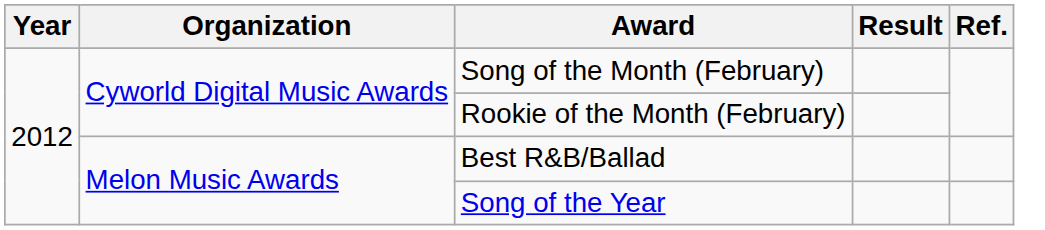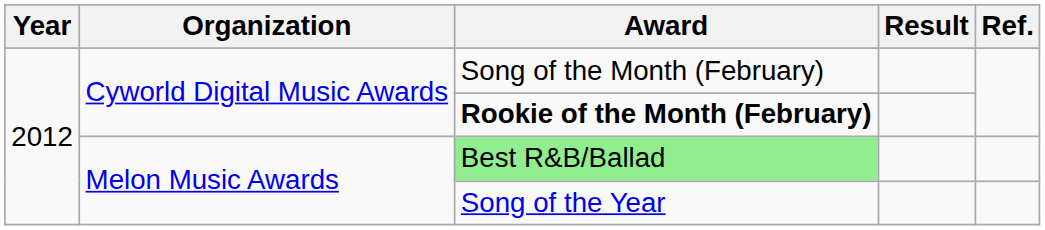(653, 114) normal -> (666, 114) bold
(563, 158) no background -> (563, 158) lightgreen background
